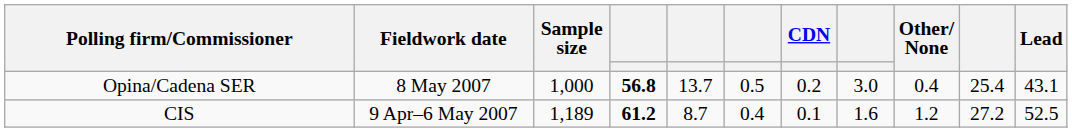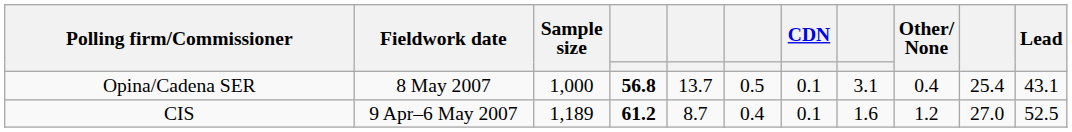(809, 85) 0.2 -> (809, 85) 0.1
(866, 85) 3.0 -> (866, 85) 3.1
(987, 114) 27.2 -> (987, 114) 27.0
